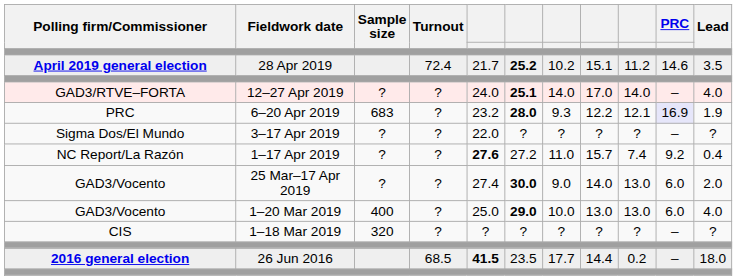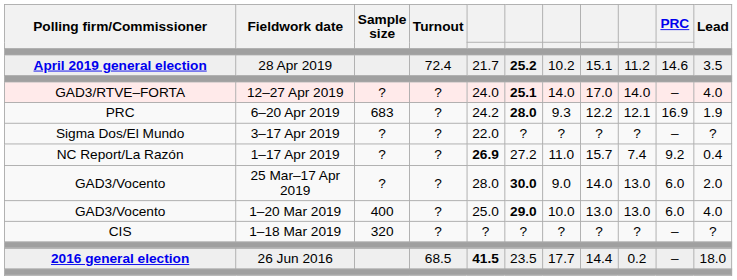(486, 113) 23.2 -> (486, 113) 24.2
(675, 113) lavender background -> (675, 113) no background
(486, 154) 27.6 -> (486, 154) 26.9
(486, 182) 27.4 -> (486, 182) 28.0
